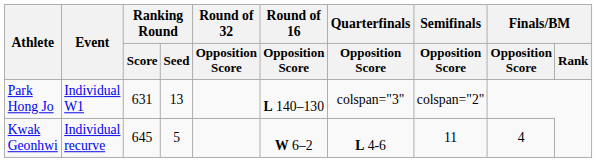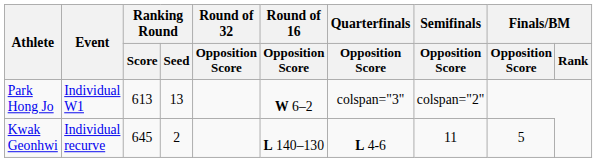(142, 99) 631 -> (142, 99) 613
(294, 107) L 140–130 -> (294, 107) W 6–2
(177, 138) 5 -> (177, 138) 2
(294, 146) W 6–2 -> (294, 146) L 140–130
(521, 138) 4 -> (521, 138) 5
